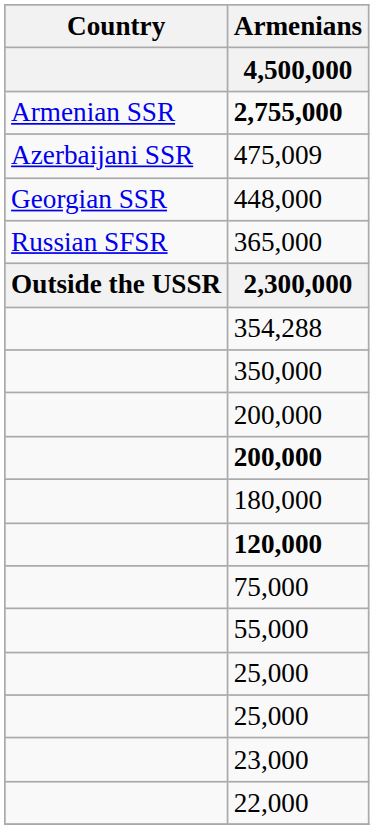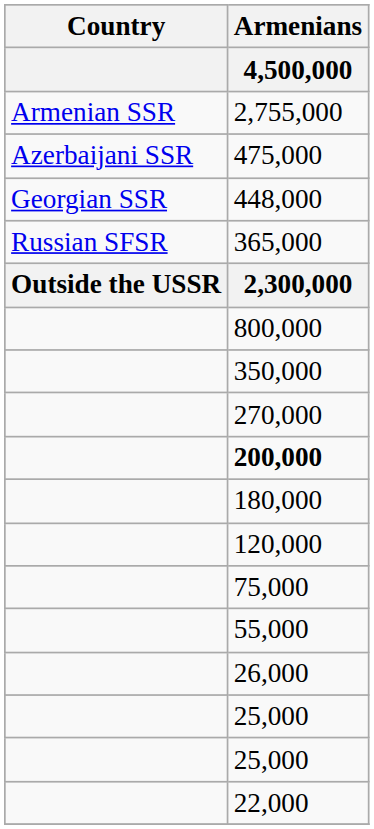(288, 112) bold -> (288, 112) normal
(278, 155) 475,009 -> (278, 155) 475,000
(278, 328) 354,288 -> (278, 328) 800,000
(278, 414) 200,000 -> (278, 414) 270,000
(278, 543) bold -> (278, 543) normal
(271, 673) 25,000 -> (271, 673) 26,000
(271, 759) 23,000 -> (271, 759) 25,000
